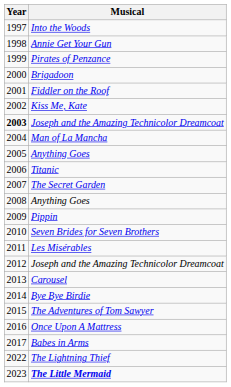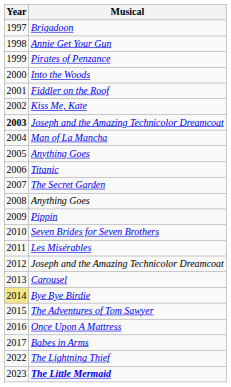(61, 28) Into the Woods -> (52, 28) Brigadoon
(52, 75) Brigadoon -> (61, 75) Into the Woods
(17, 295) no background -> (17, 295) khaki background
